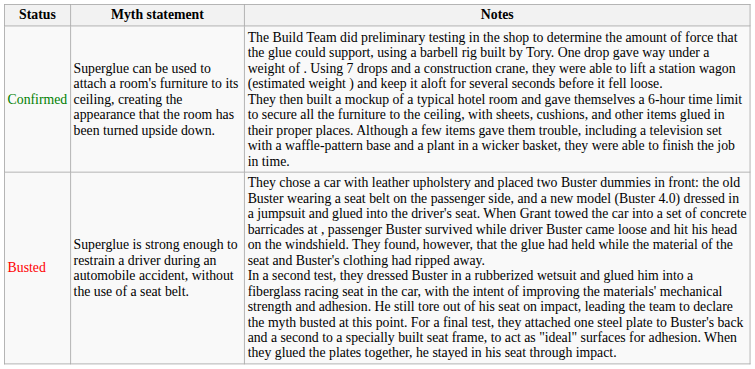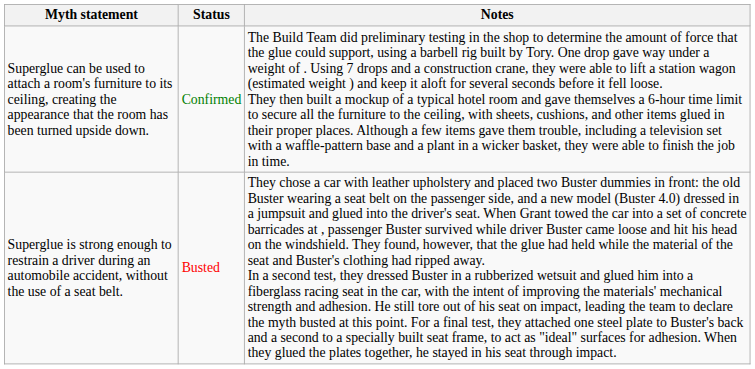columns swapped: (157, 15) <-> (37, 15)
